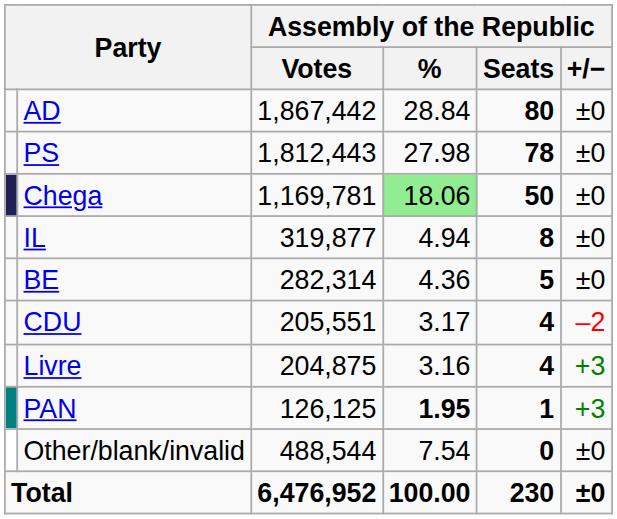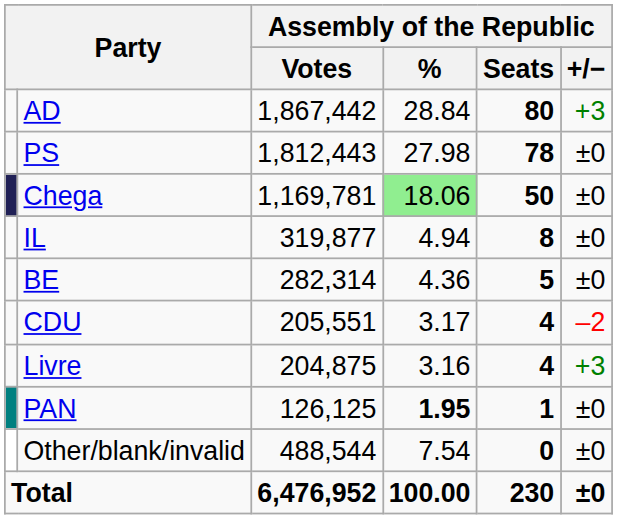(591, 111) ±0 -> (590, 111) +3
(590, 407) +3 -> (591, 407) ±0
